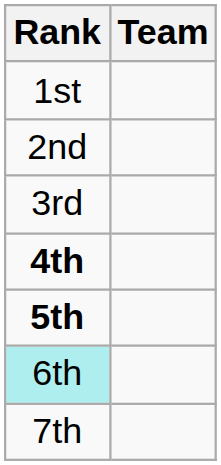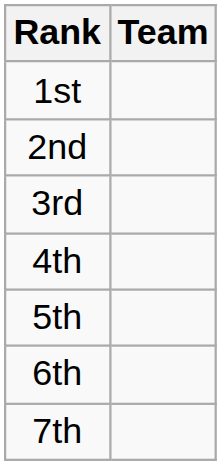(57, 260) bold -> (57, 260) normal
(57, 317) bold -> (57, 317) normal
(57, 373) paleturquoise background -> (57, 373) no background
